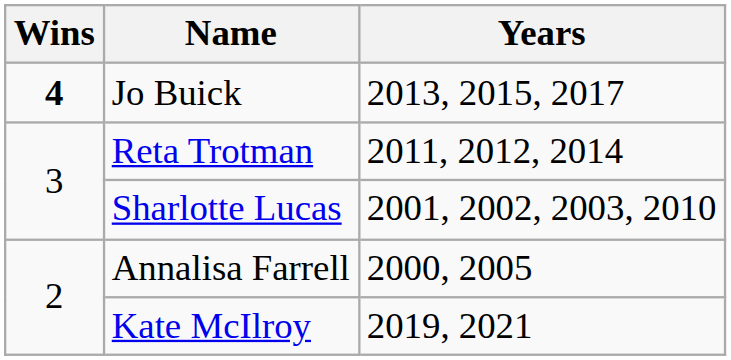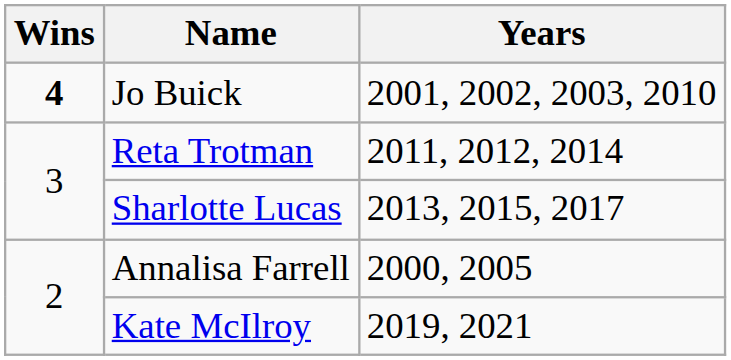(496, 92) 2013, 2015, 2017 -> (542, 92) 2001, 2002, 2003, 2010
(542, 208) 2001, 2002, 2003, 2010 -> (496, 208) 2013, 2015, 2017
